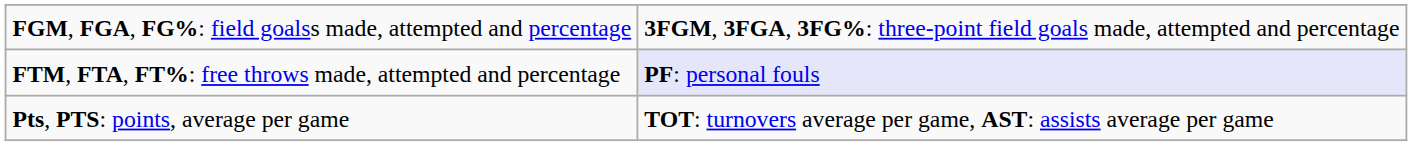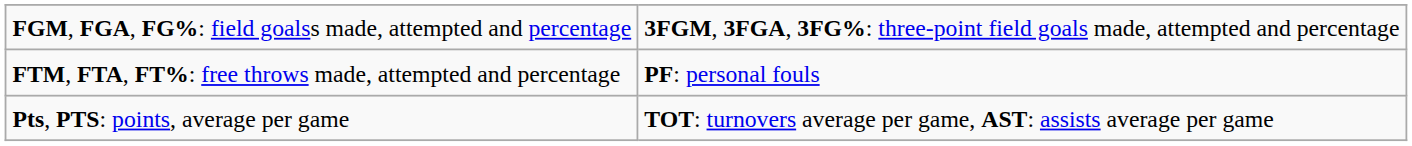(732, 74) lavender background -> (732, 74) no background
